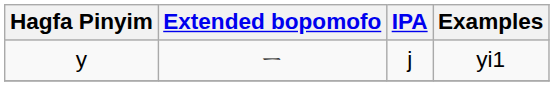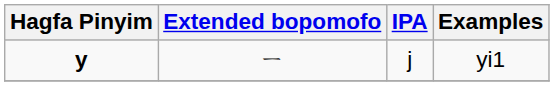(81, 60) normal -> (81, 60) bold
